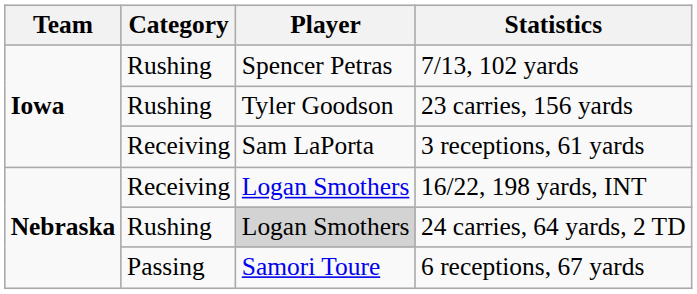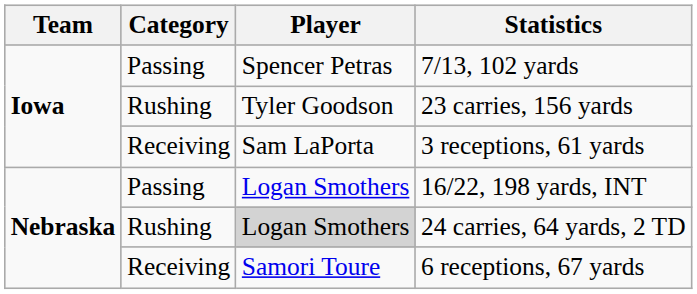(169, 65) Rushing -> (166, 65) Passing
(179, 186) Receiving -> (166, 186) Passing
(166, 267) Passing -> (179, 267) Receiving
